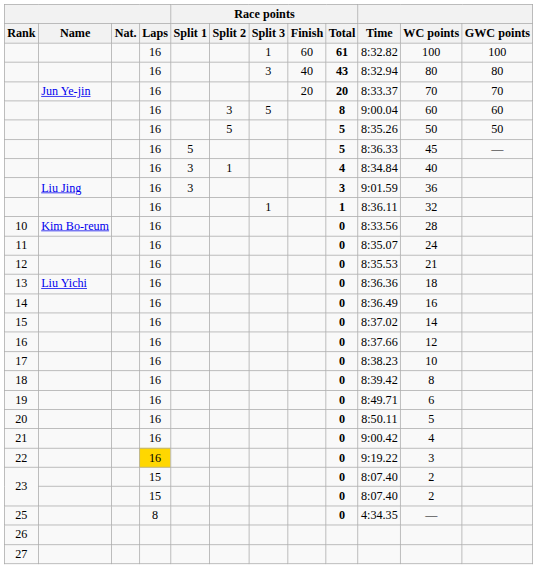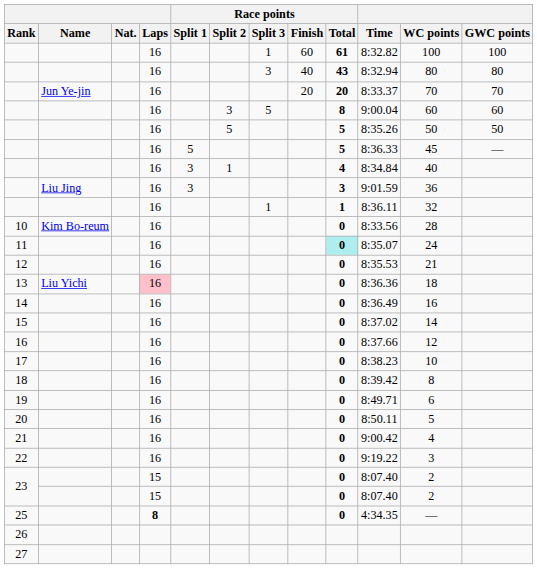(342, 245) no background -> (342, 245) paleturquoise background
(155, 284) no background -> (155, 284) pink background
(155, 457) gold background -> (155, 457) no background
(155, 515) normal -> (155, 515) bold
